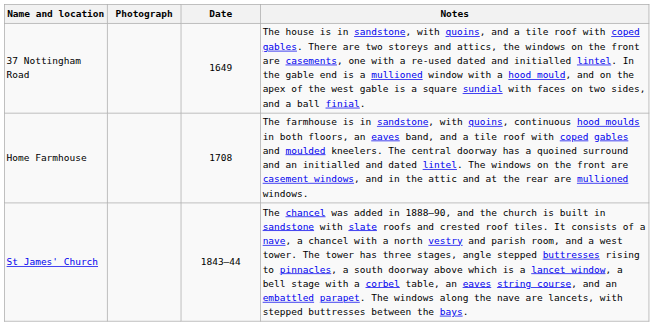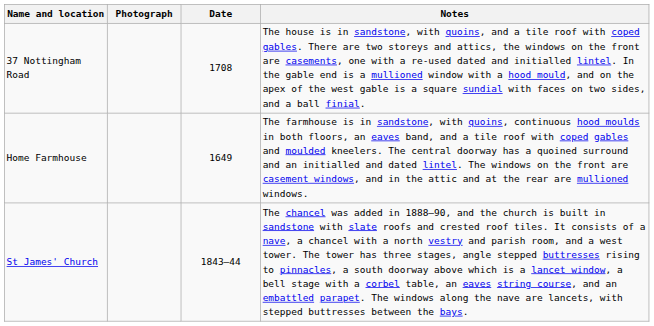(221, 68) 1649 -> (221, 68) 1708
(221, 158) 1708 -> (221, 158) 1649
